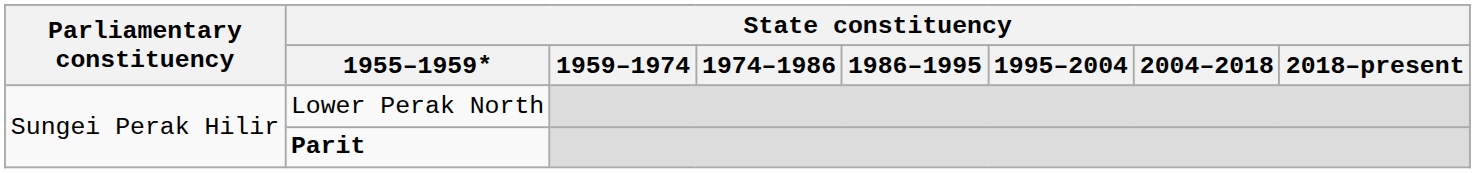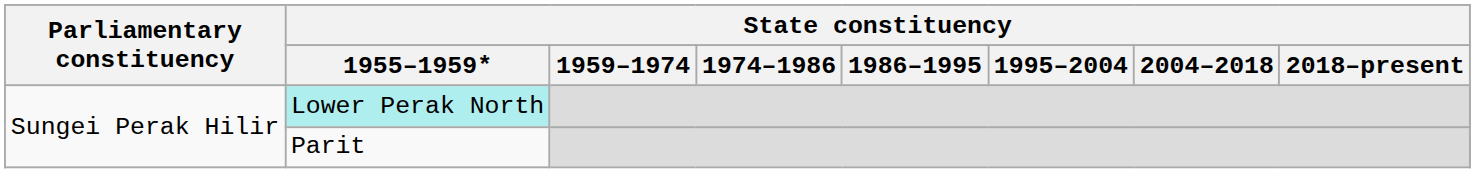(418, 106) no background -> (418, 106) paleturquoise background
(328, 147) bold -> (328, 147) normal
